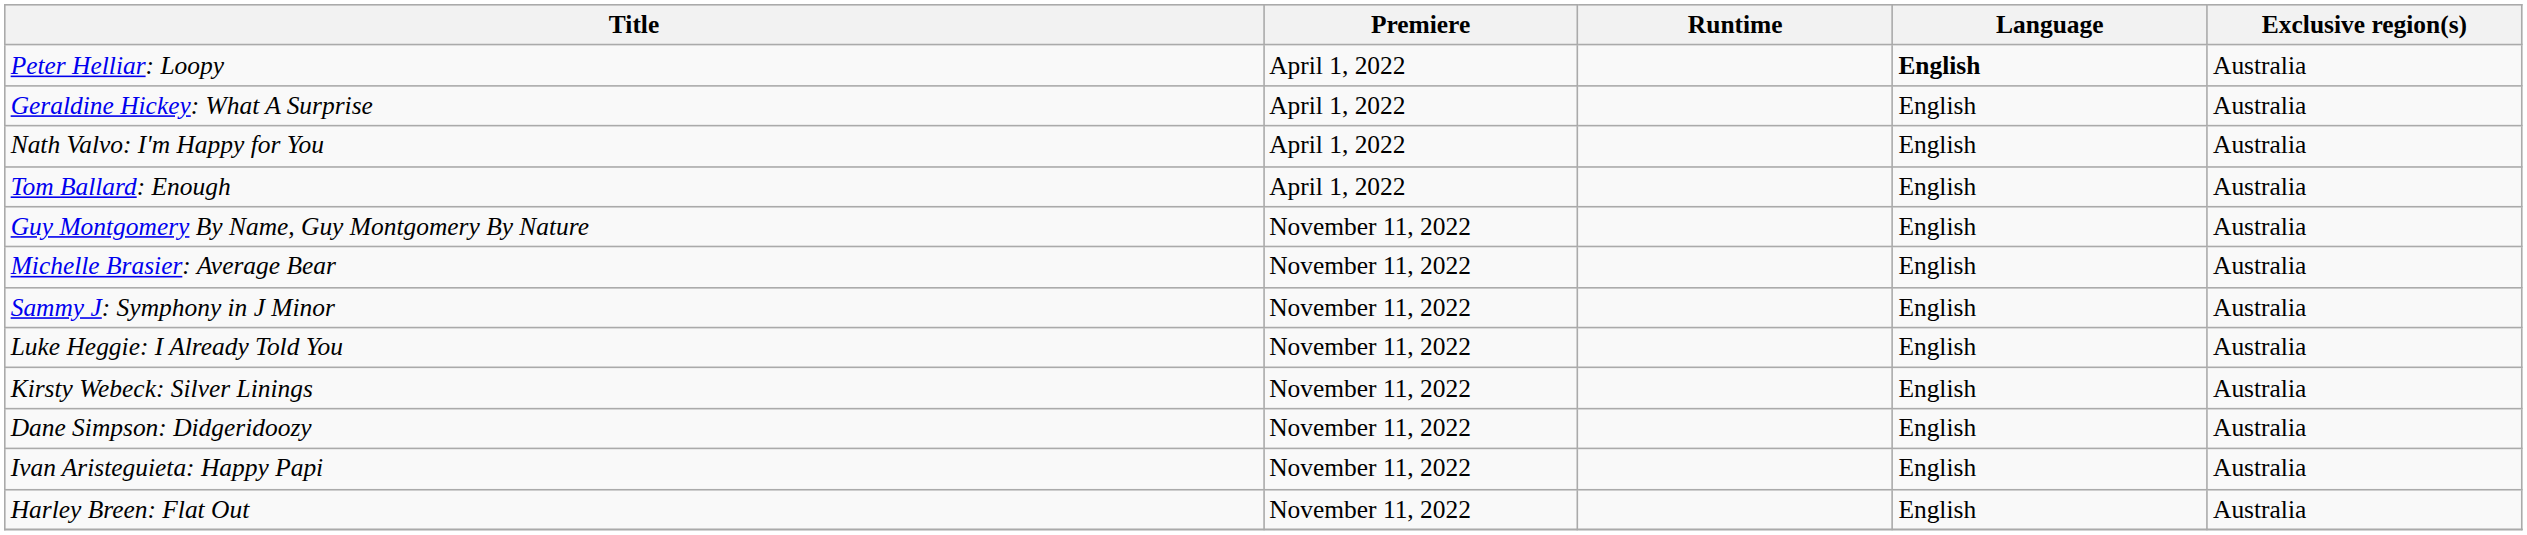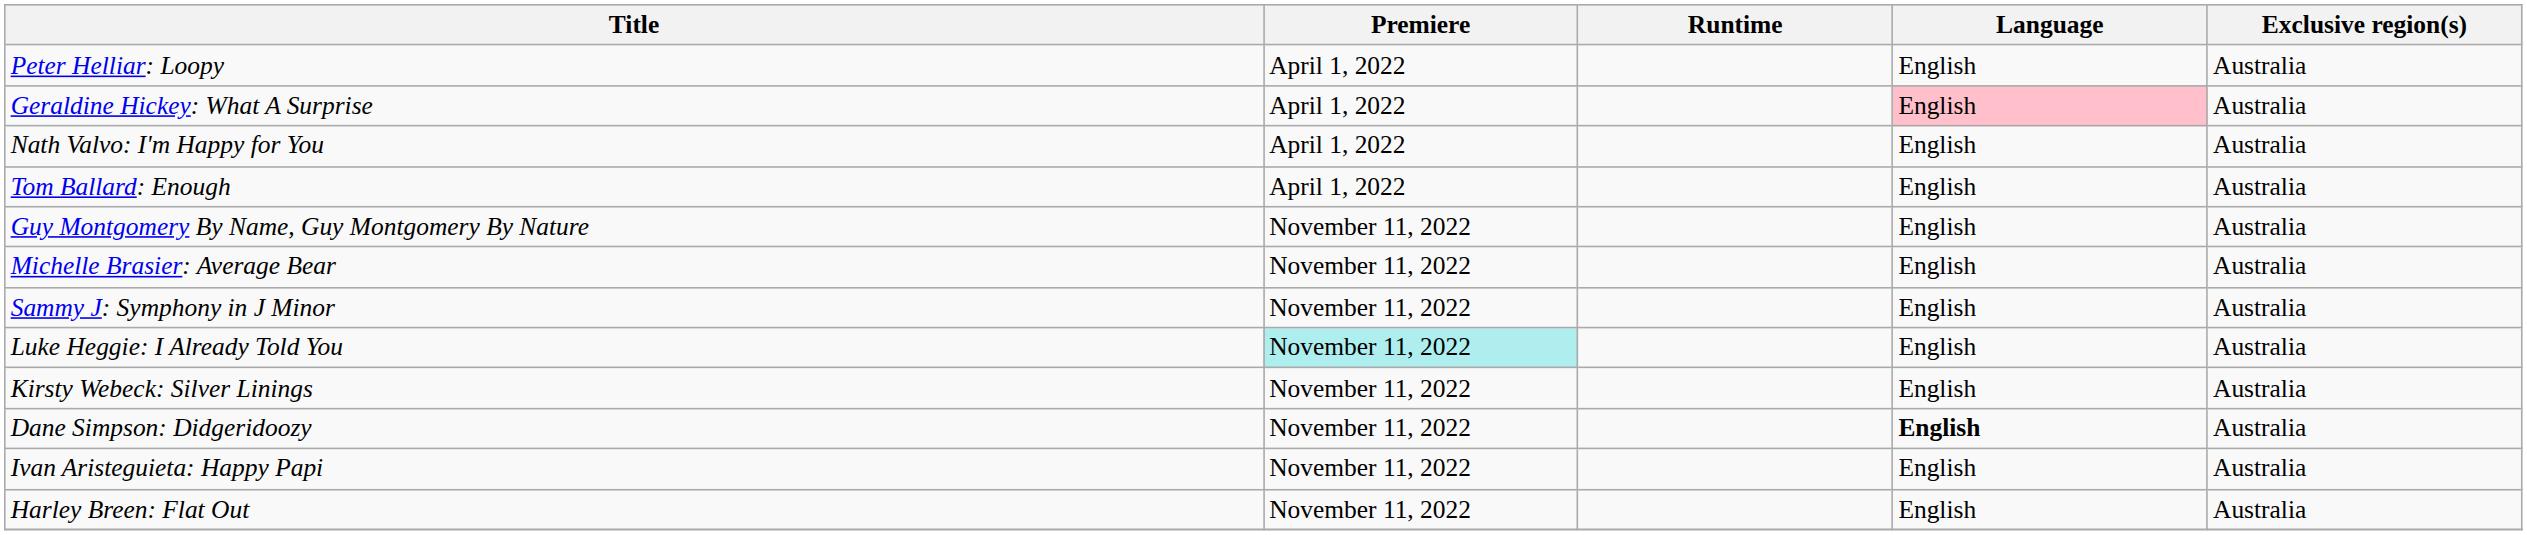(1939, 65) bold -> (1937, 65) normal
(1937, 105) no background -> (1937, 105) pink background
(1370, 347) no background -> (1370, 347) paleturquoise background
(1937, 428) normal -> (1939, 428) bold
